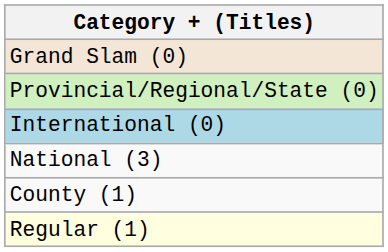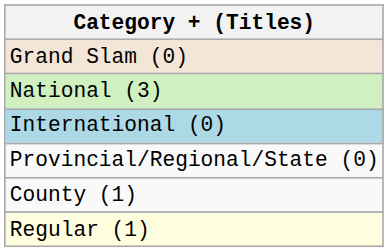(194, 91) Provincial/Regional/State (0) -> (86, 91) National (3)
(86, 160) National (3) -> (194, 160) Provincial/Regional/State (0)
